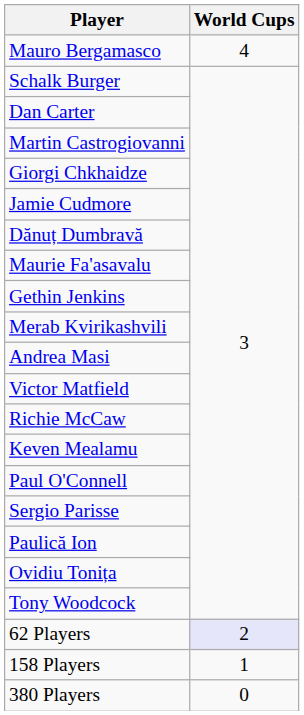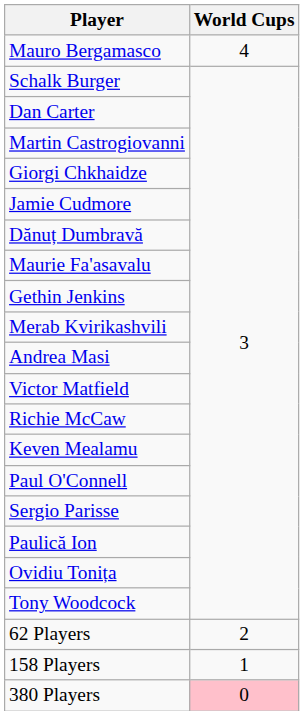(244, 633) lavender background -> (244, 633) no background
(244, 695) no background -> (244, 695) pink background
